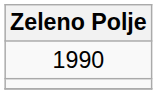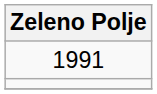(78, 59) 1990 -> (78, 59) 1991
